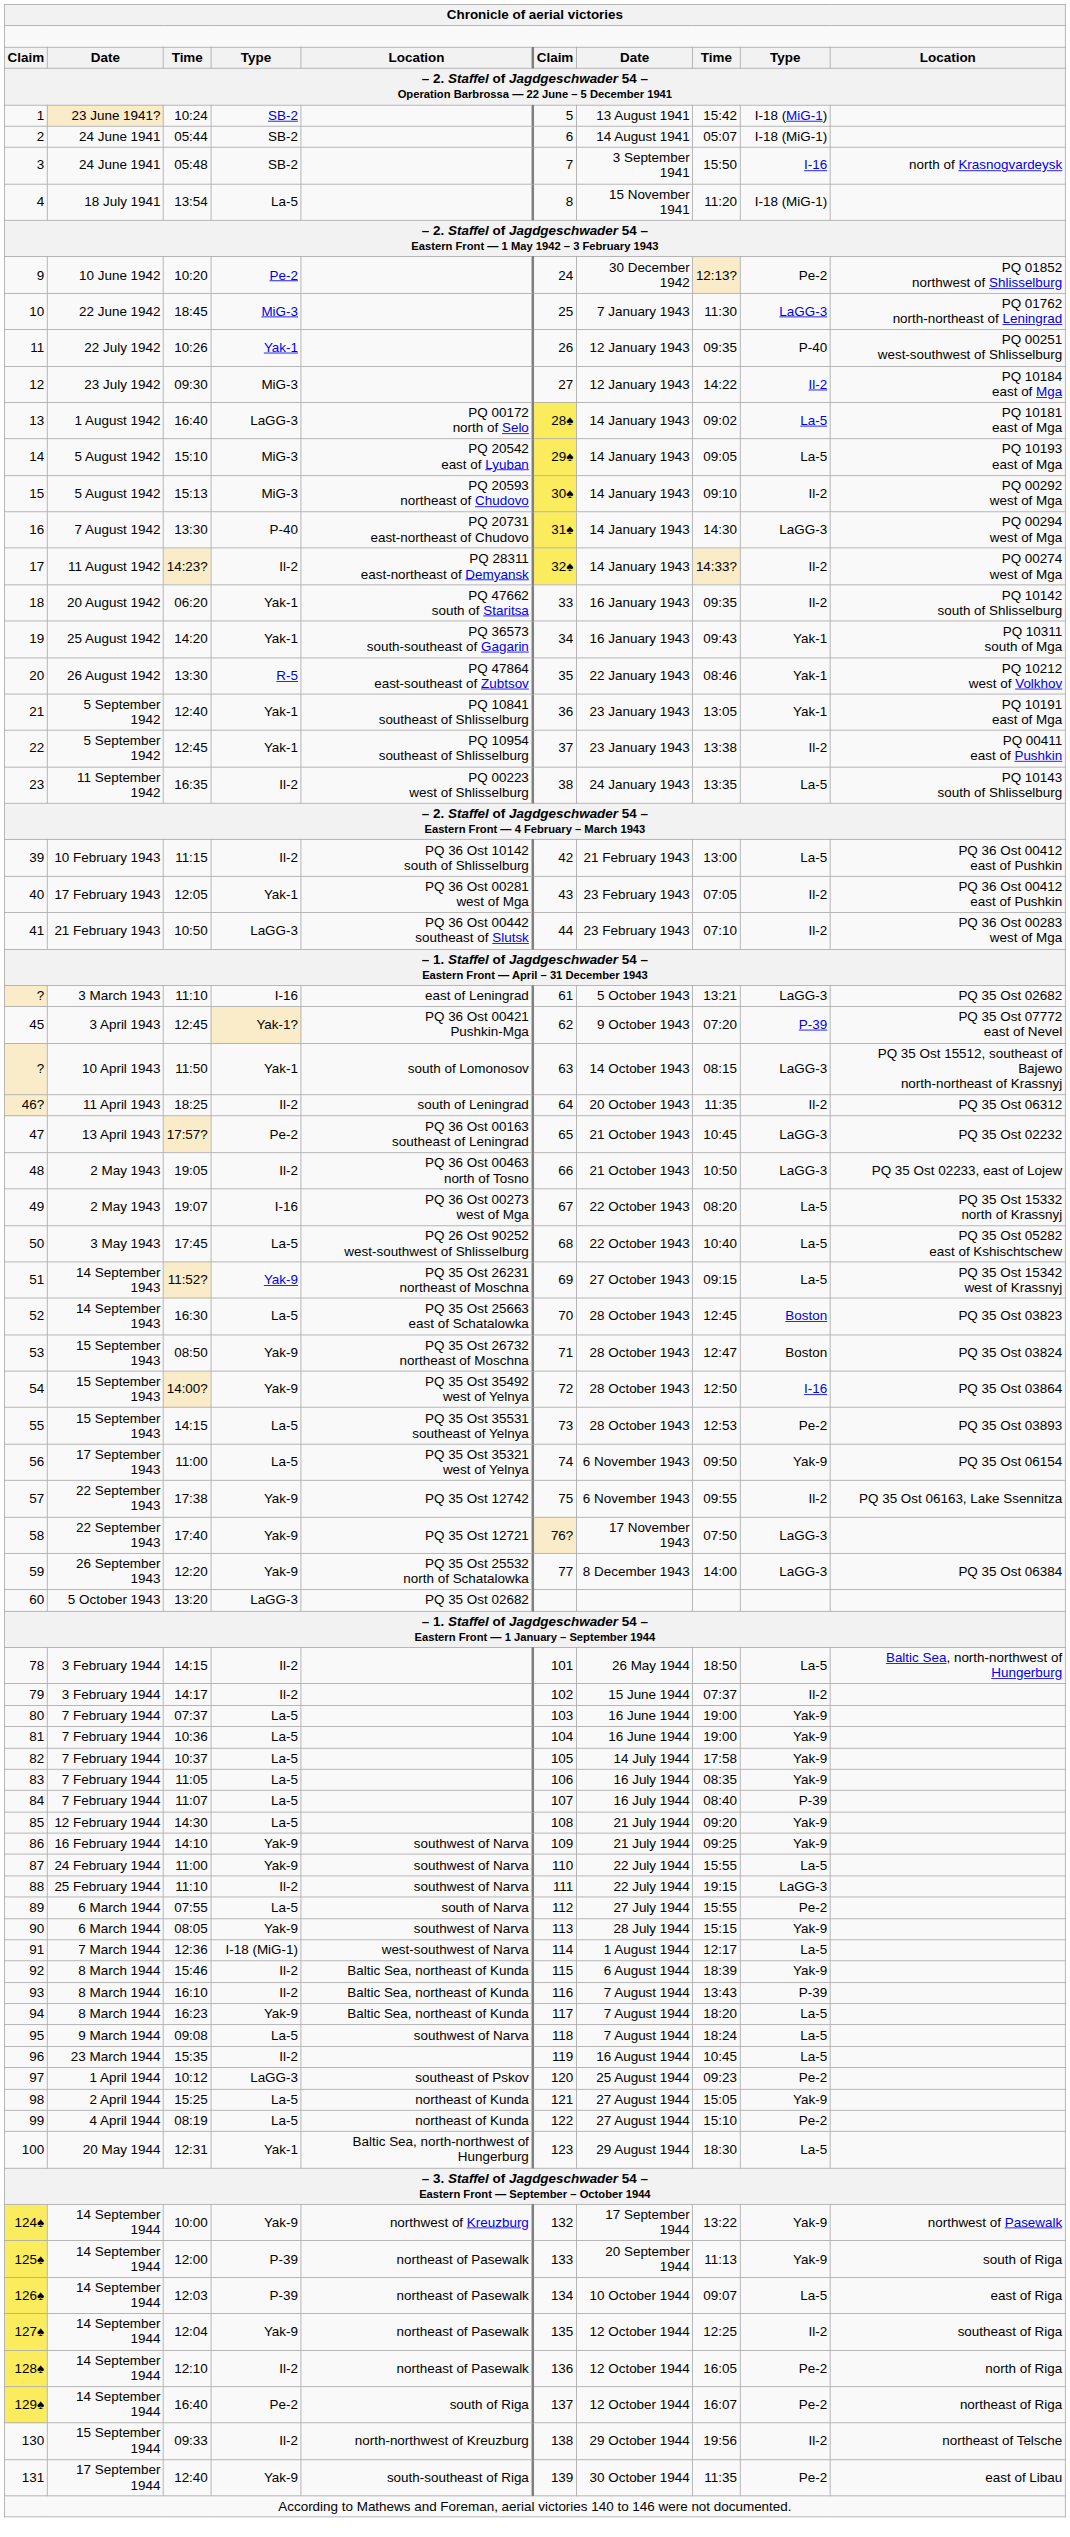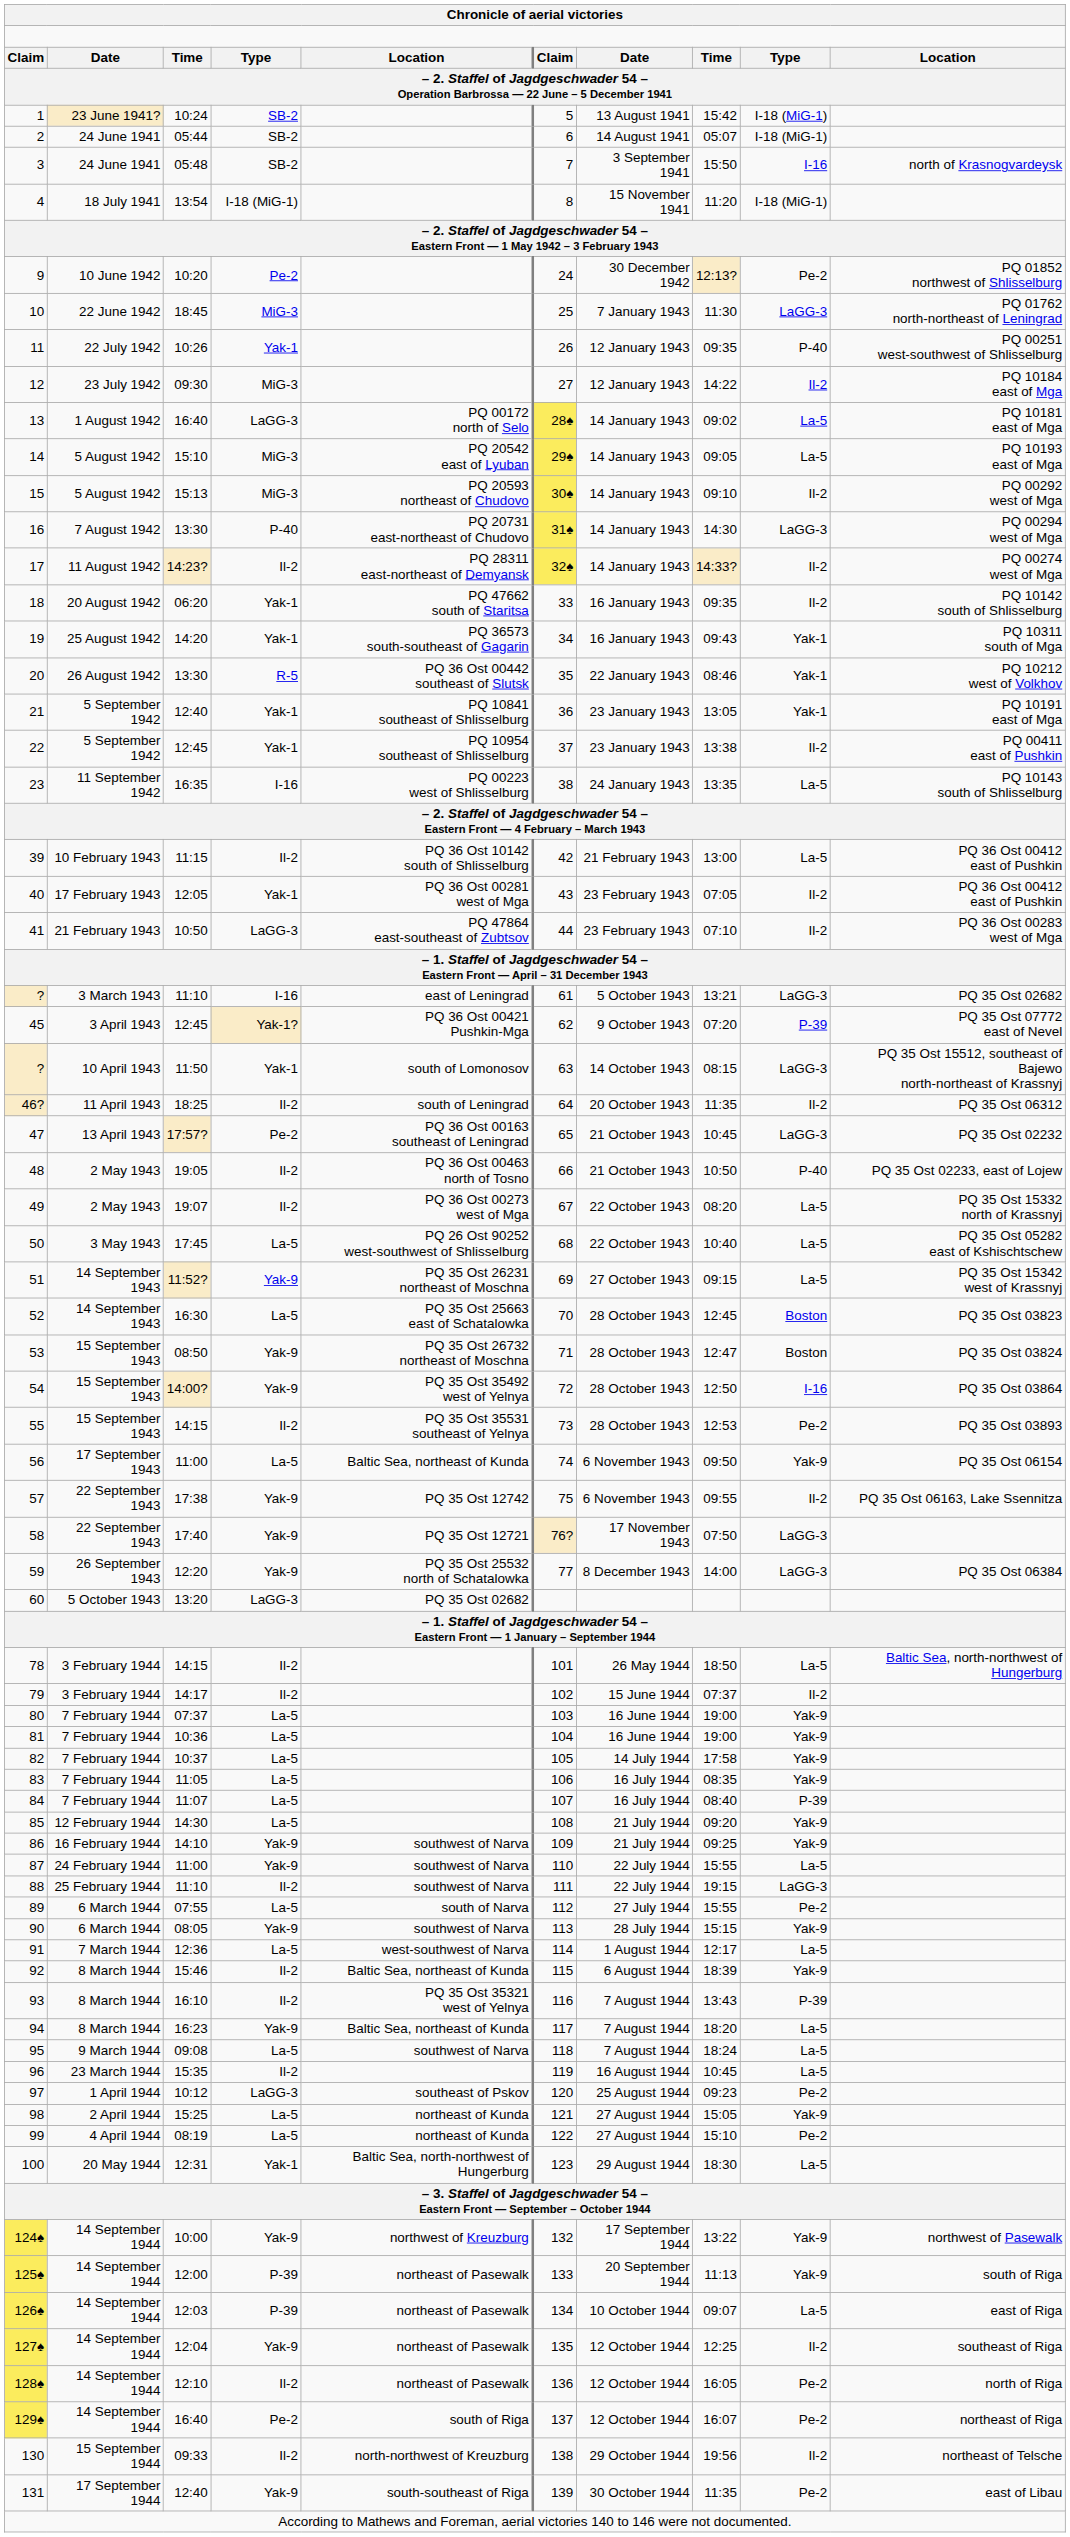(285, 202) La-5 -> (262, 202) I-18 (MiG-1)
(452, 675) PQ 47864 east-southeast of Zubtsov -> (472, 675) PQ 36 Ost 00442 southeast of Slutsk
(289, 785) Il-2 -> (286, 785) I-16
(472, 930) PQ 36 Ost 00442 southeast of Slutsk -> (452, 930) PQ 47864 east-southeast of Zubtsov
(803, 1170) LaGG-3 -> (813, 1170) P-40
(286, 1207) I-16 -> (289, 1207) Il-2
(285, 1425) La-5 -> (289, 1425) Il-2
(477, 1462) PQ 35 Ost 35321 west of Yelnya -> (438, 1462) Baltic Sea, northeast of Kunda
(262, 1950) I-18 (MiG-1) -> (285, 1950) La-5
(438, 1993) Baltic Sea, northeast of Kunda -> (477, 2000) PQ 35 Ost 35321 west of Yelnya
